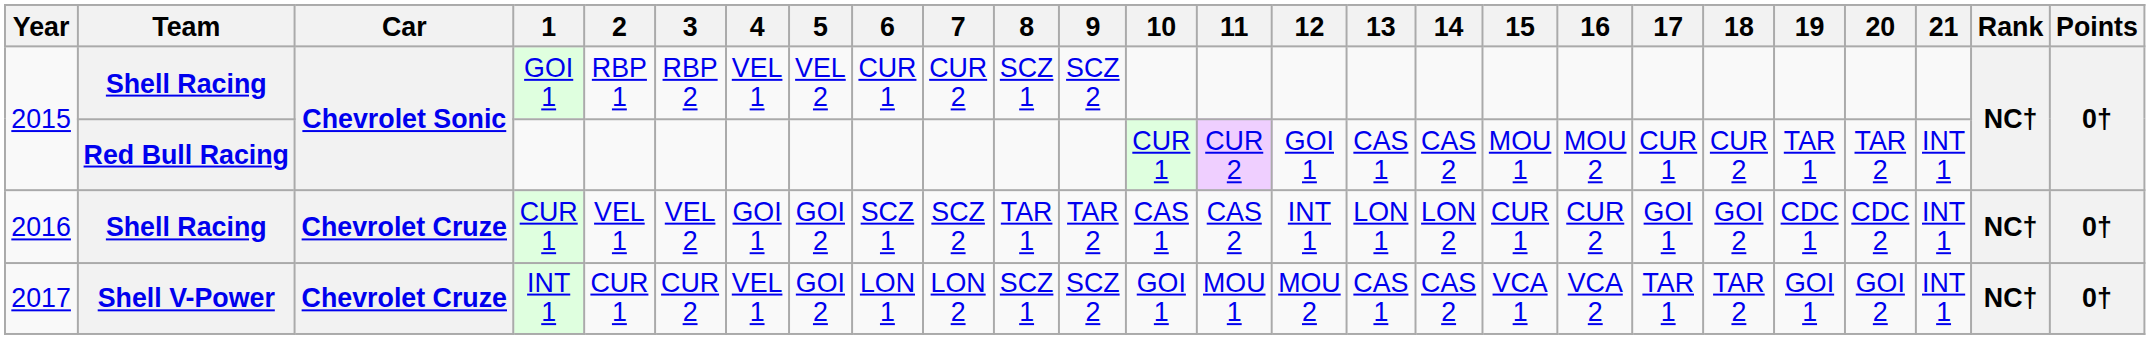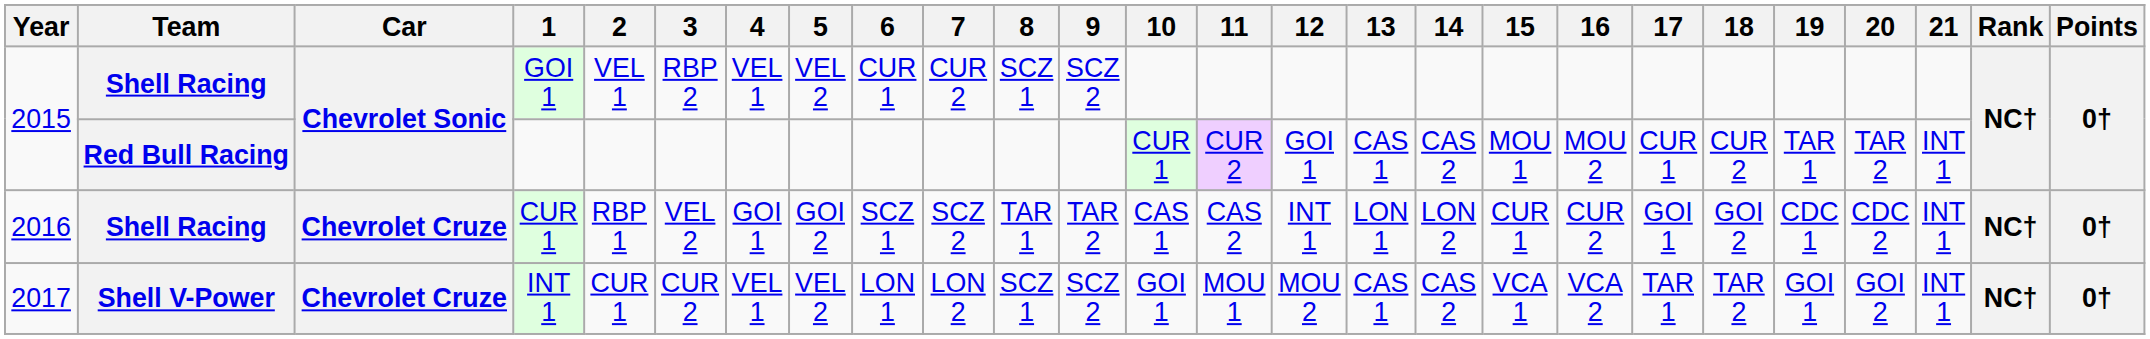(619, 83) RBP 1 -> (619, 83) VEL 1
(619, 226) VEL 1 -> (619, 226) RBP 1
(820, 298) GOI 2 -> (820, 298) VEL 2
